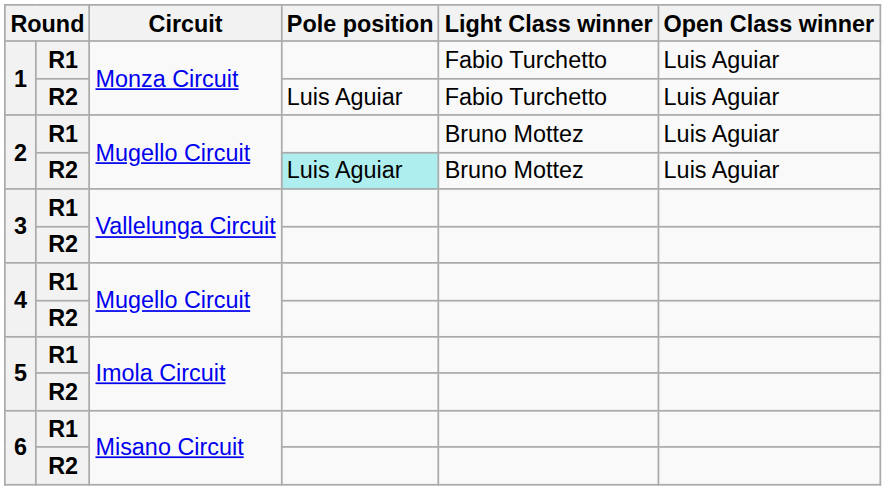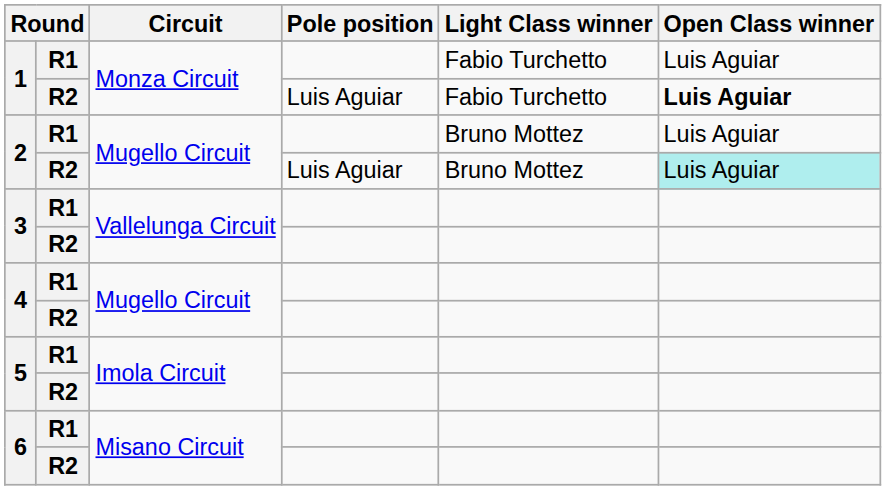(721, 97) normal -> (728, 97) bold
(345, 170) paleturquoise background -> (345, 170) no background
(721, 170) no background -> (721, 170) paleturquoise background
